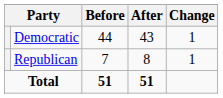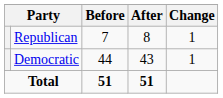rows swapped: (47, 37) <-> (46, 59)
